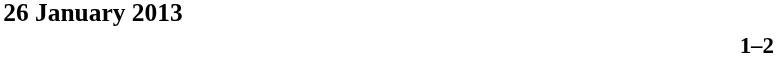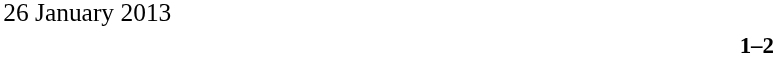(93, 12) bold -> (87, 12) normal
